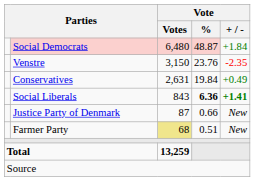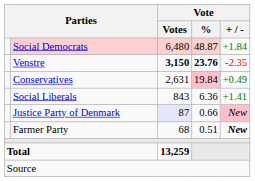(177, 63) normal -> (177, 63) bold
(206, 63) normal -> (206, 63) bold
(206, 79) no background -> (206, 79) pink background
(209, 96) bold -> (209, 96) normal
(235, 96) bold -> (235, 96) normal
(184, 113) no background -> (184, 113) lavender background
(238, 113) no background -> (238, 113) pink background
(184, 130) khaki background -> (184, 130) no background
(238, 130) normal -> (237, 130) bold
